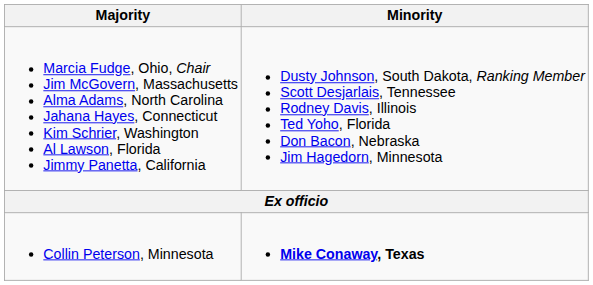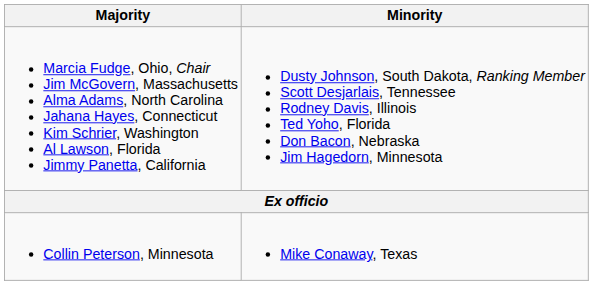(415, 254) bold -> (415, 254) normal
